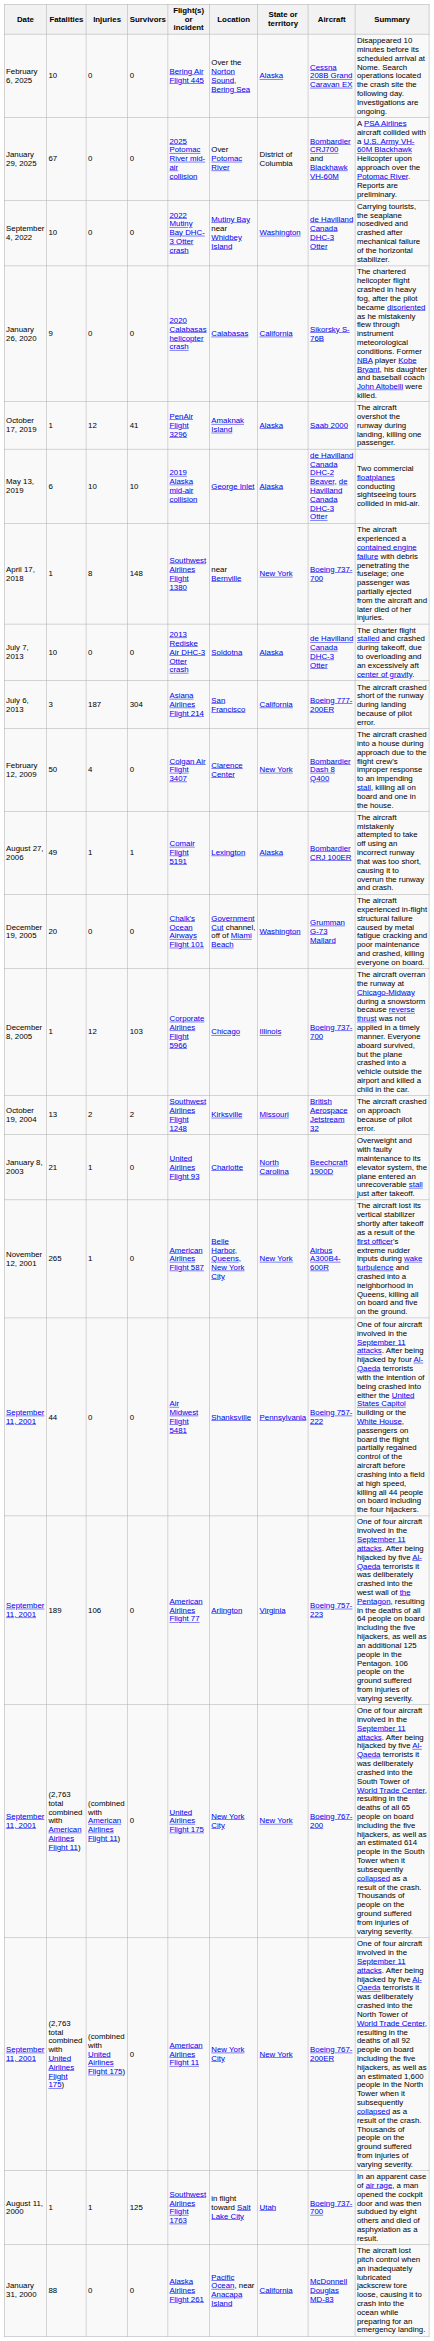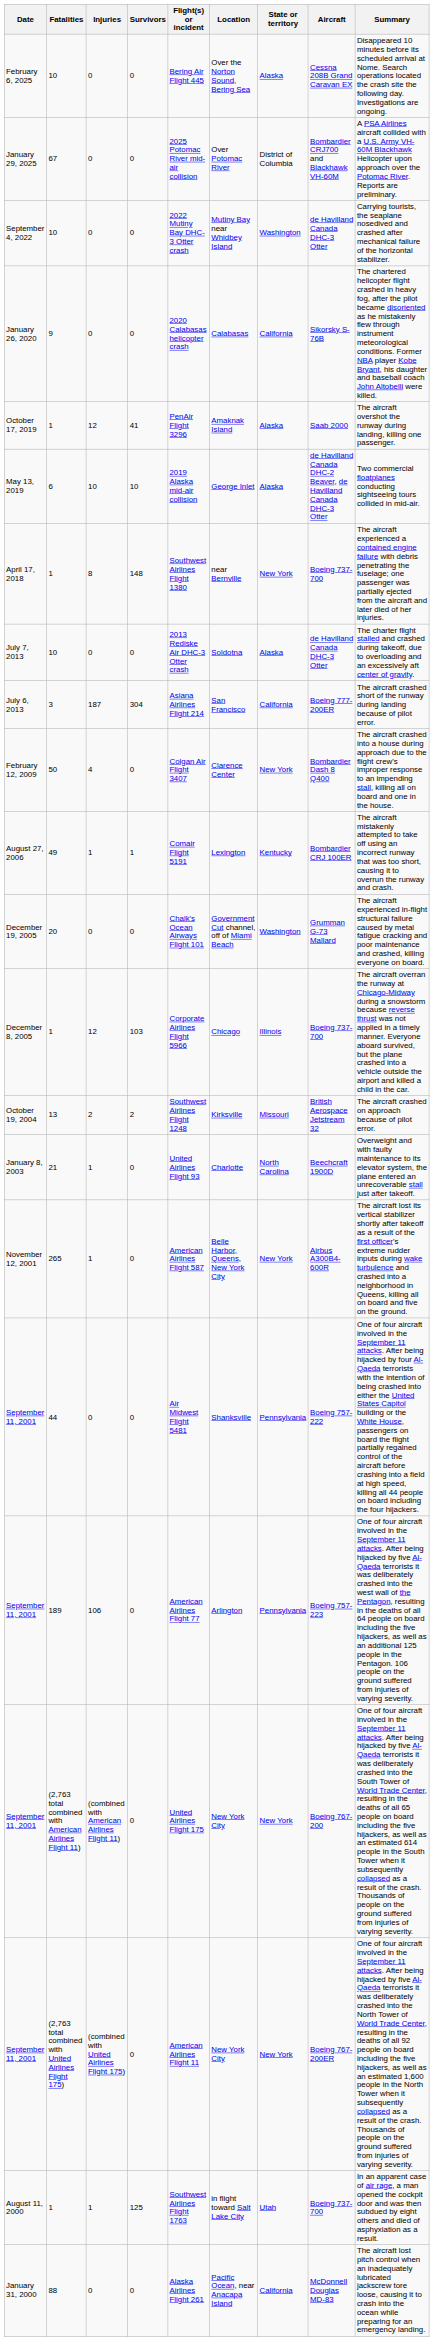(271, 853) Alaska -> (276, 853) Kentucky
(273, 1610) Virginia -> (283, 1610) Pennsylvania
